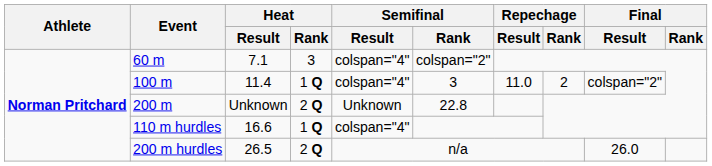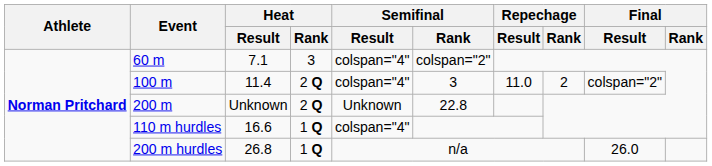(311, 82) 1 Q -> (311, 82) 2 Q
(258, 149) 26.5 -> (258, 149) 26.8
(311, 149) 2 Q -> (311, 149) 1 Q
